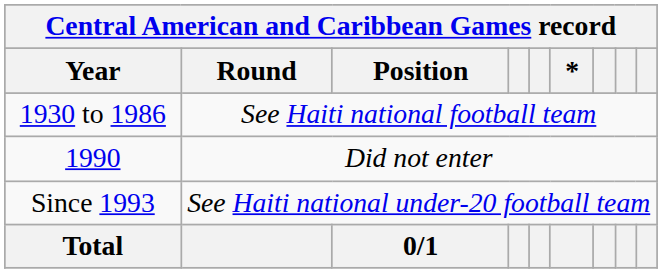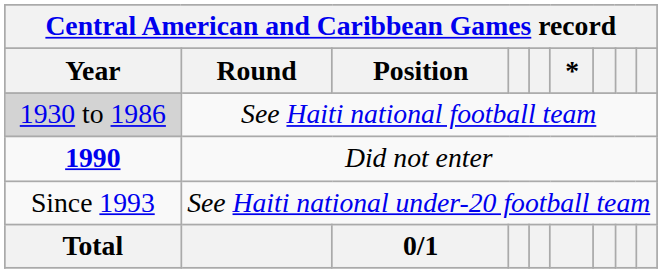(93, 114) no background -> (93, 114) lightgrey background
(93, 158) normal -> (93, 158) bold
